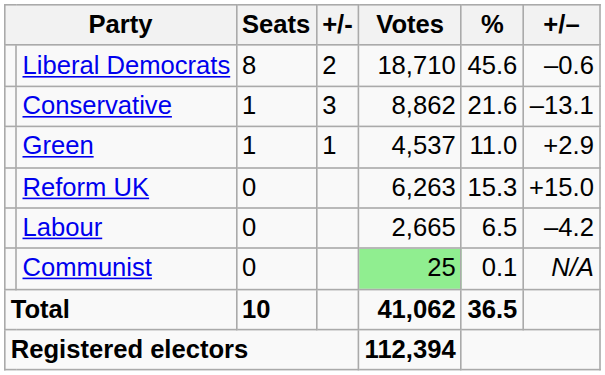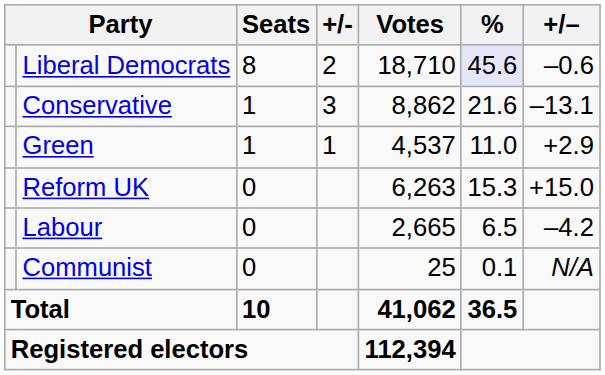(492, 65) no background -> (492, 65) lavender background
(441, 268) lightgreen background -> (441, 268) no background
